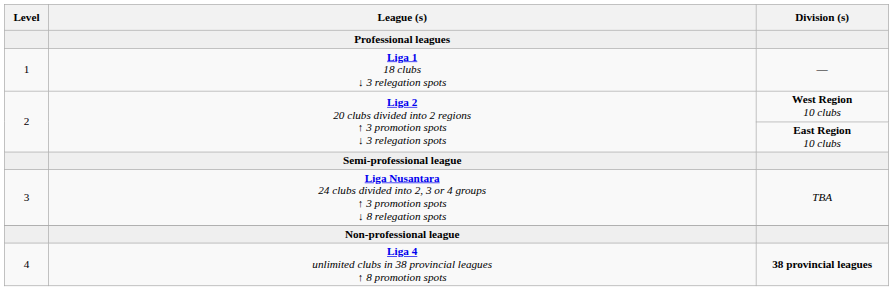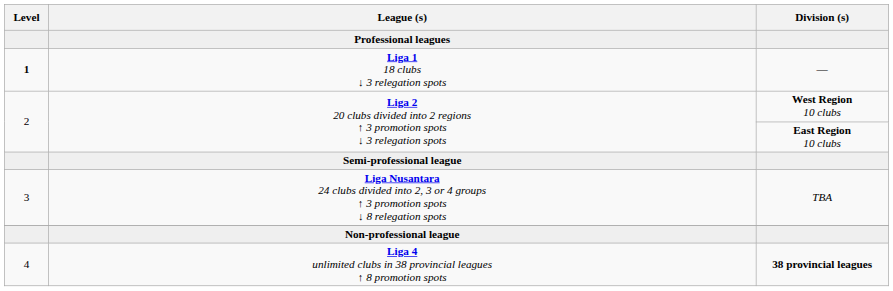(26, 69) normal -> (26, 69) bold
